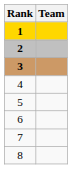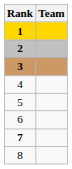(20, 137) normal -> (20, 137) bold
